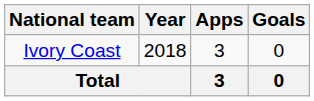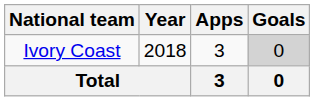(279, 50) no background -> (279, 50) lightgrey background
